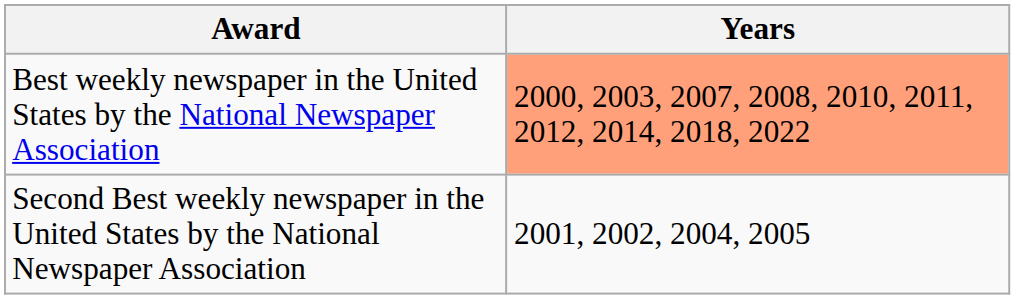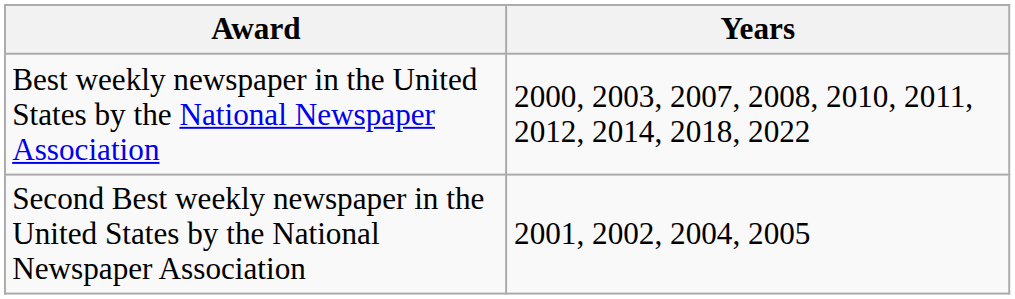(744, 113) lightsalmon background -> (744, 113) no background
